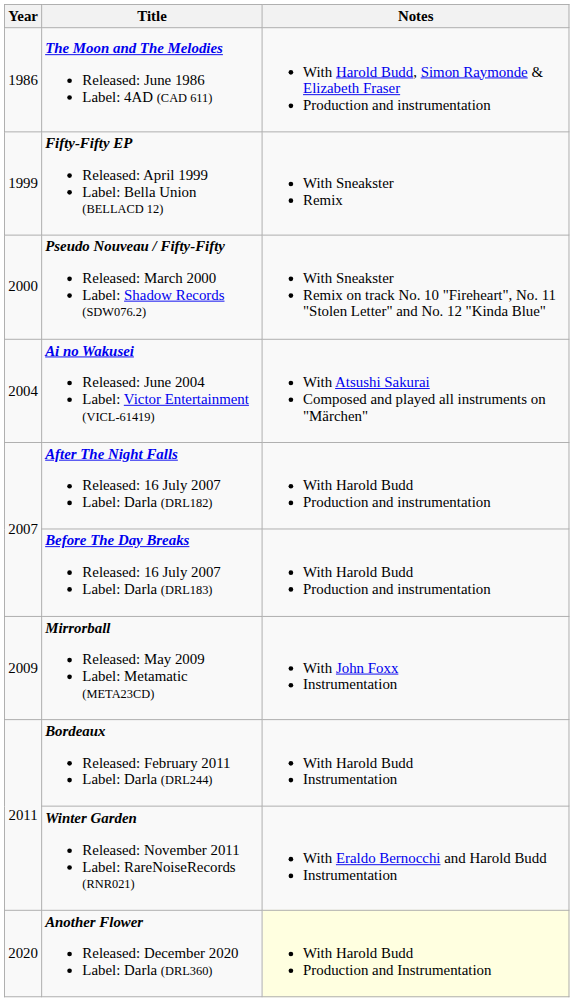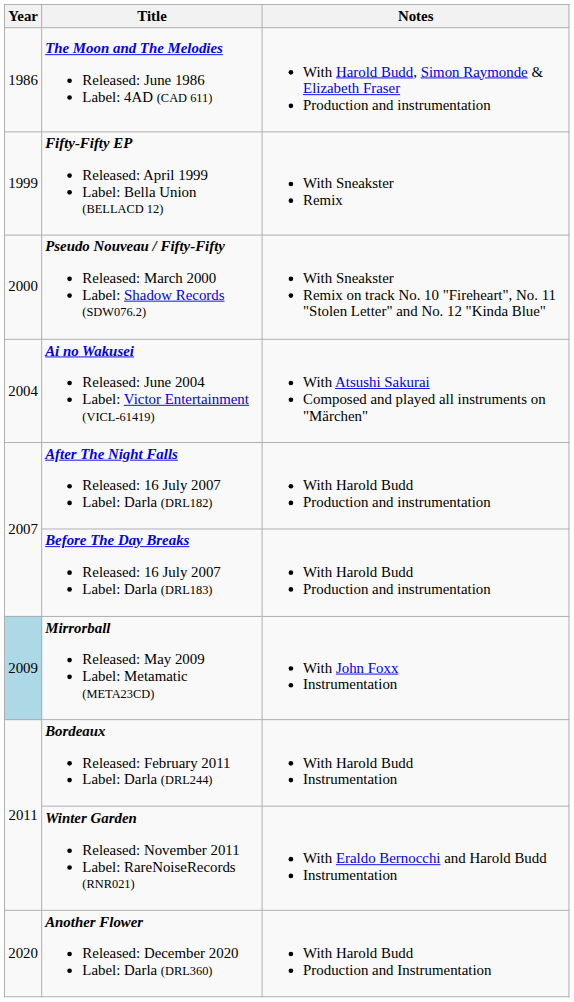(23, 667) no background -> (23, 667) lightblue background
(416, 962) lightyellow background -> (416, 962) no background
